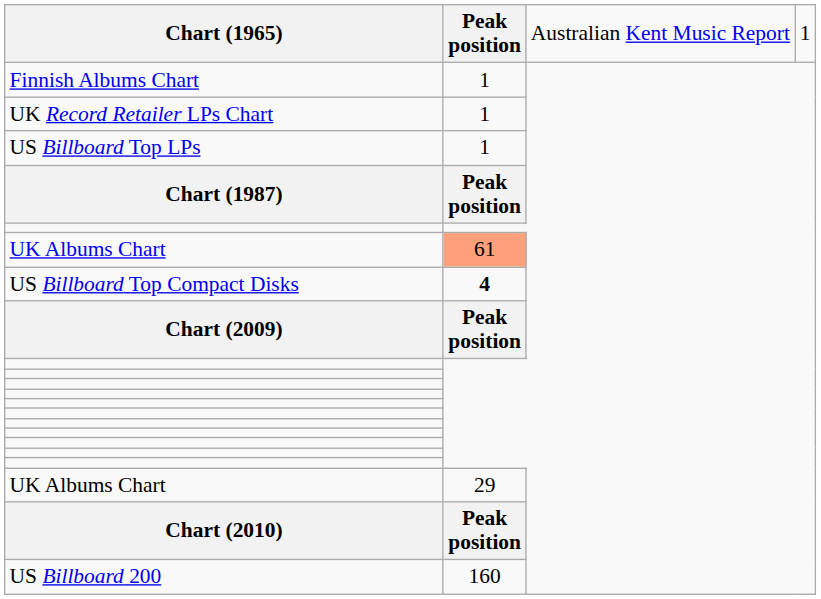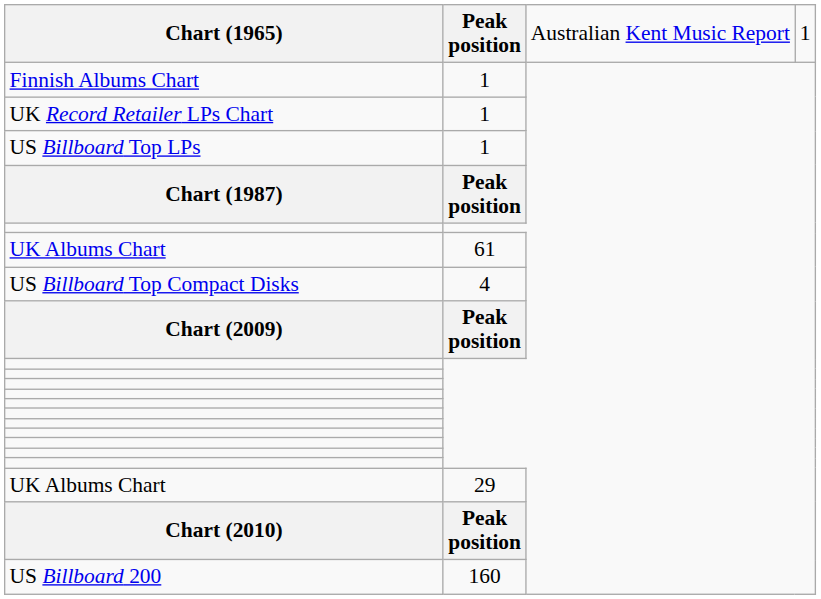(485, 249) lightsalmon background -> (485, 249) no background
(485, 283) bold -> (485, 283) normal
